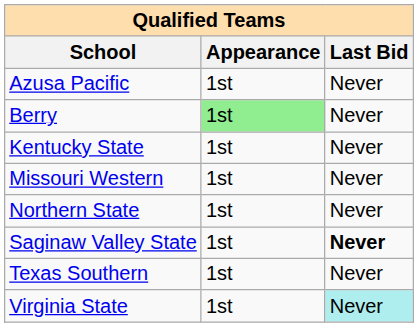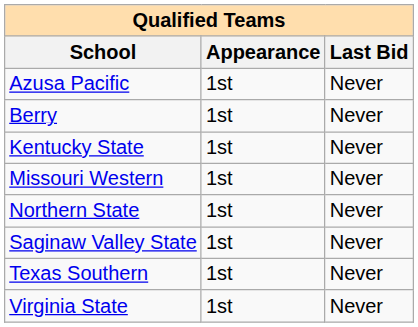(219, 115) lightgreen background -> (219, 115) no background
(357, 242) bold -> (356, 242) normal
(356, 305) paleturquoise background -> (356, 305) no background
